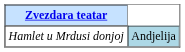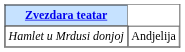(154, 36) lightblue background -> (154, 36) no background
